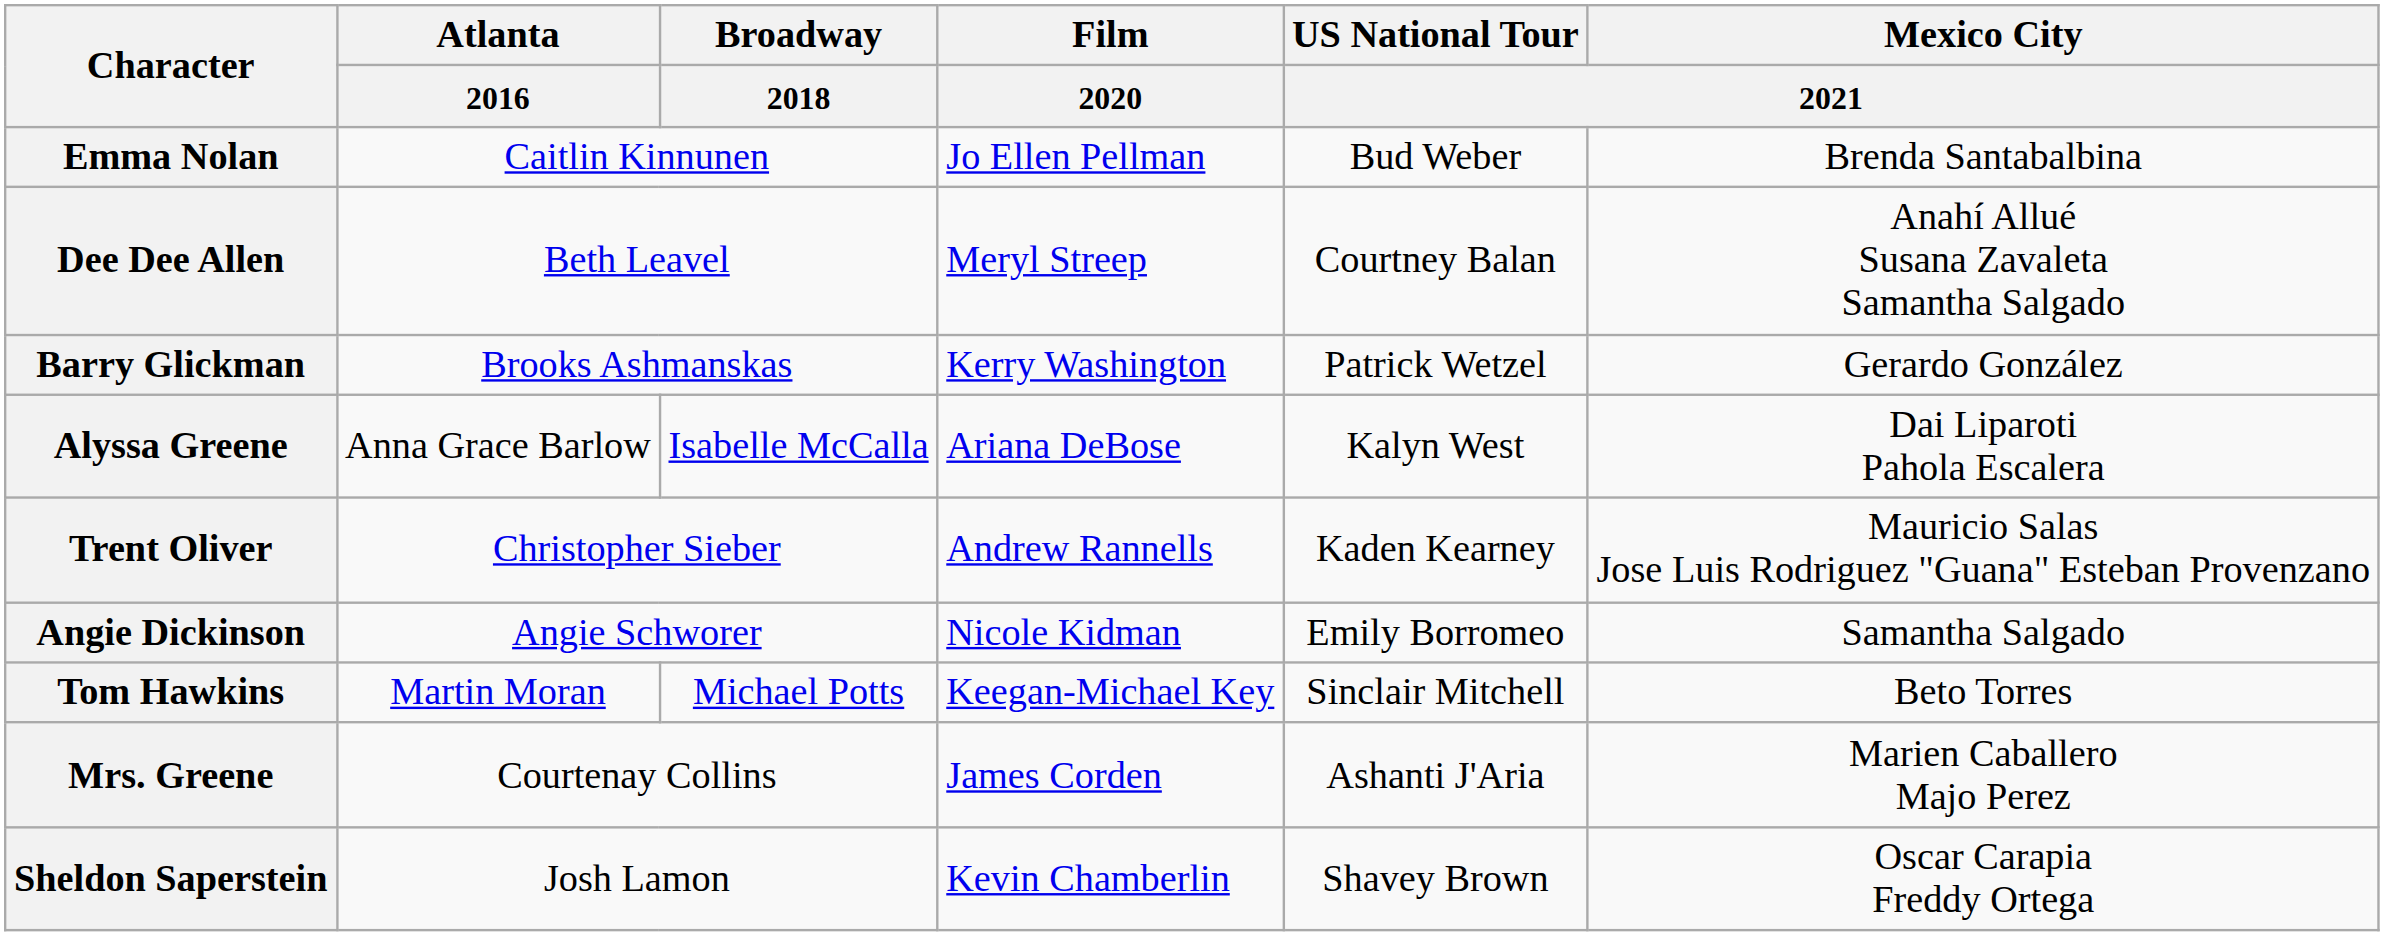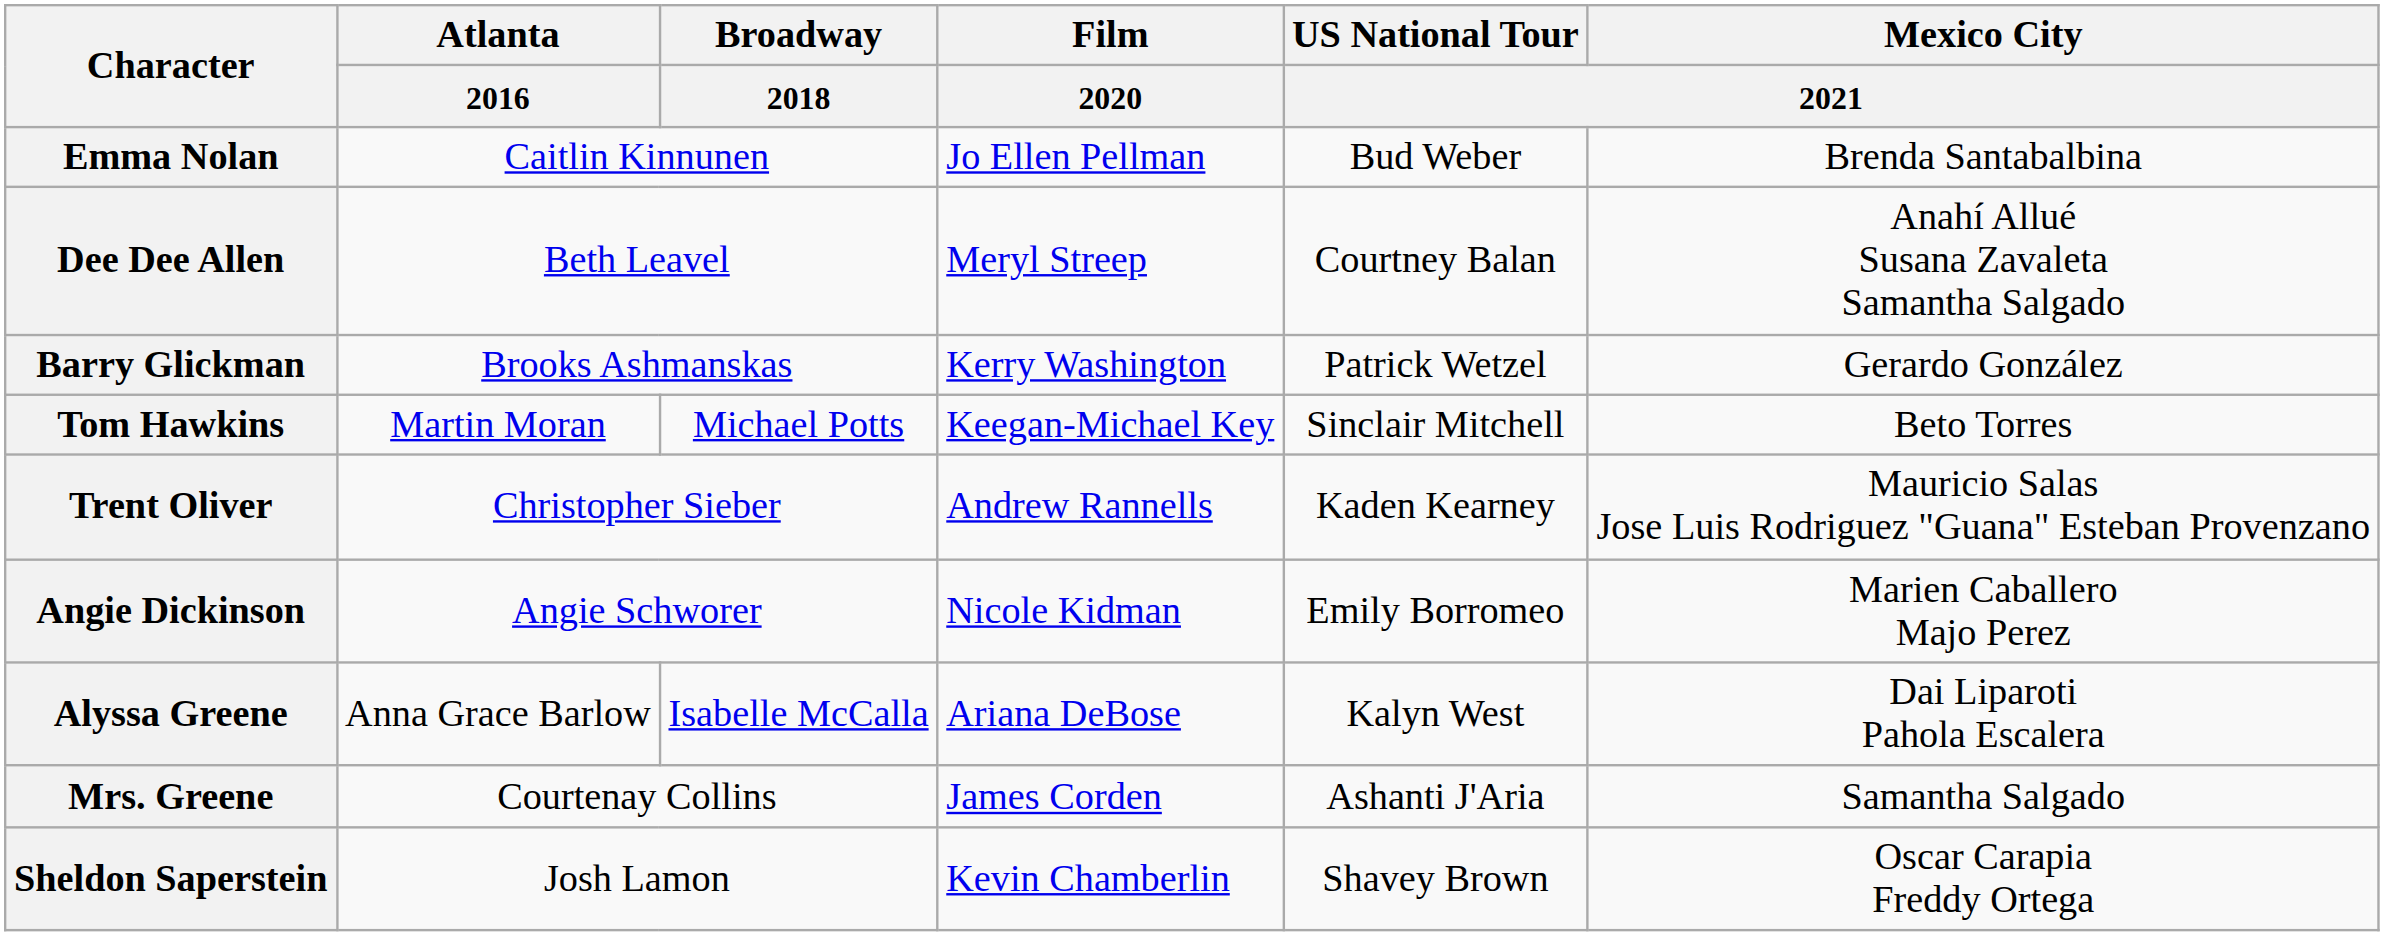rows swapped: (171, 445) <-> (171, 692)
(1983, 631) Samantha Salgado -> (1983, 609) Marien Caballero Majo Perez
(1983, 774) Marien Caballero Majo Perez -> (1983, 795) Samantha Salgado
